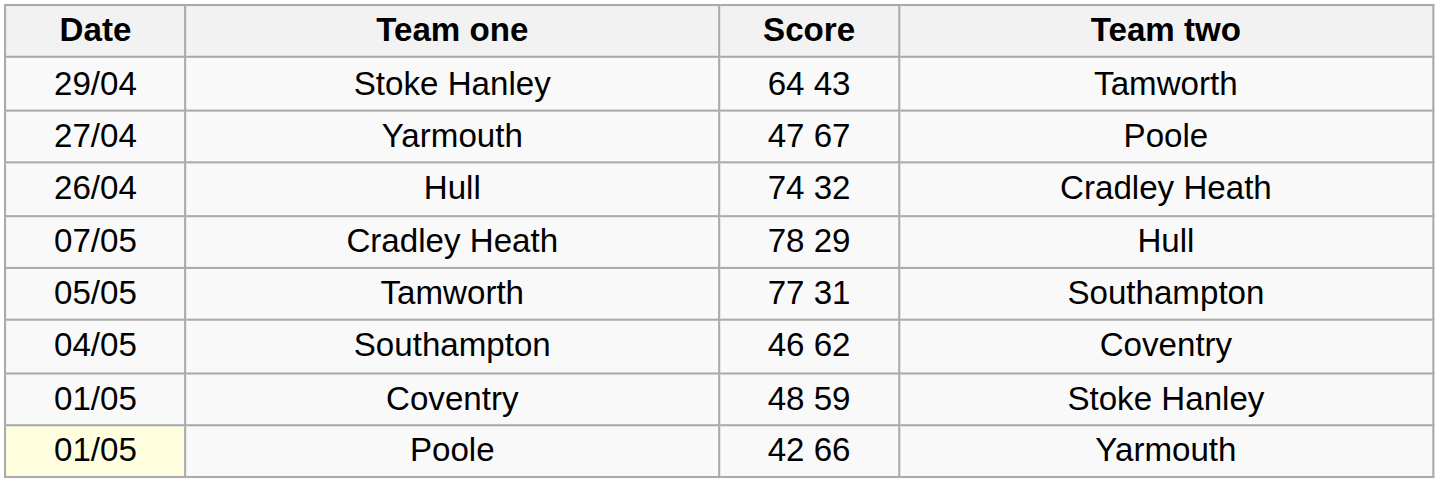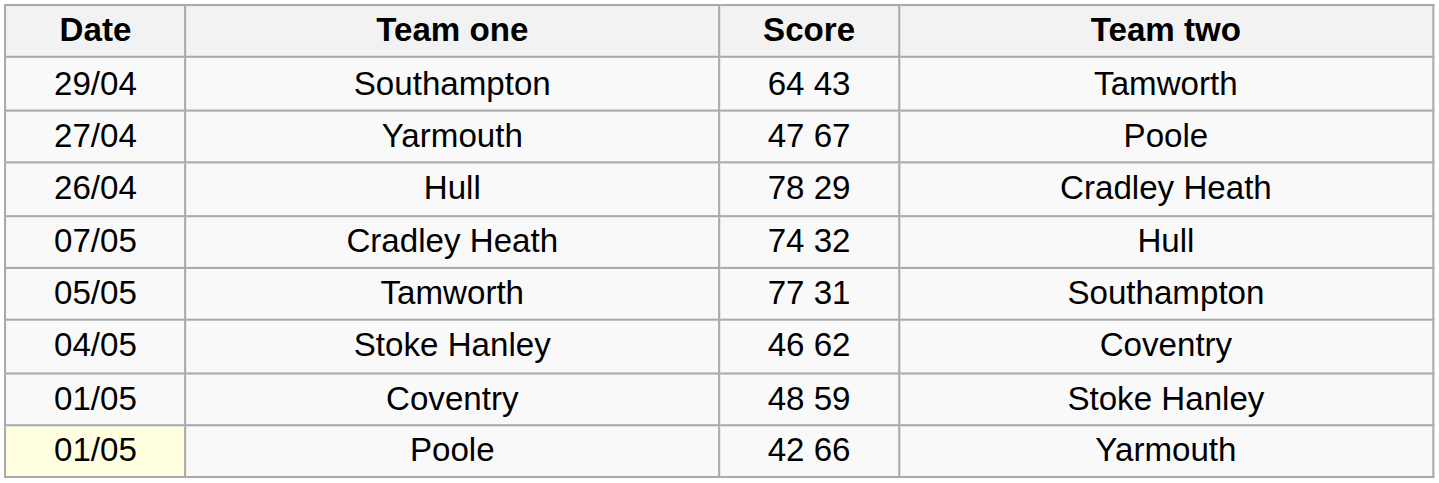(452, 83) Stoke Hanley -> (452, 83) Southampton
(809, 188) 74 32 -> (809, 188) 78 29
(809, 240) 78 29 -> (809, 240) 74 32
(452, 345) Southampton -> (452, 345) Stoke Hanley
